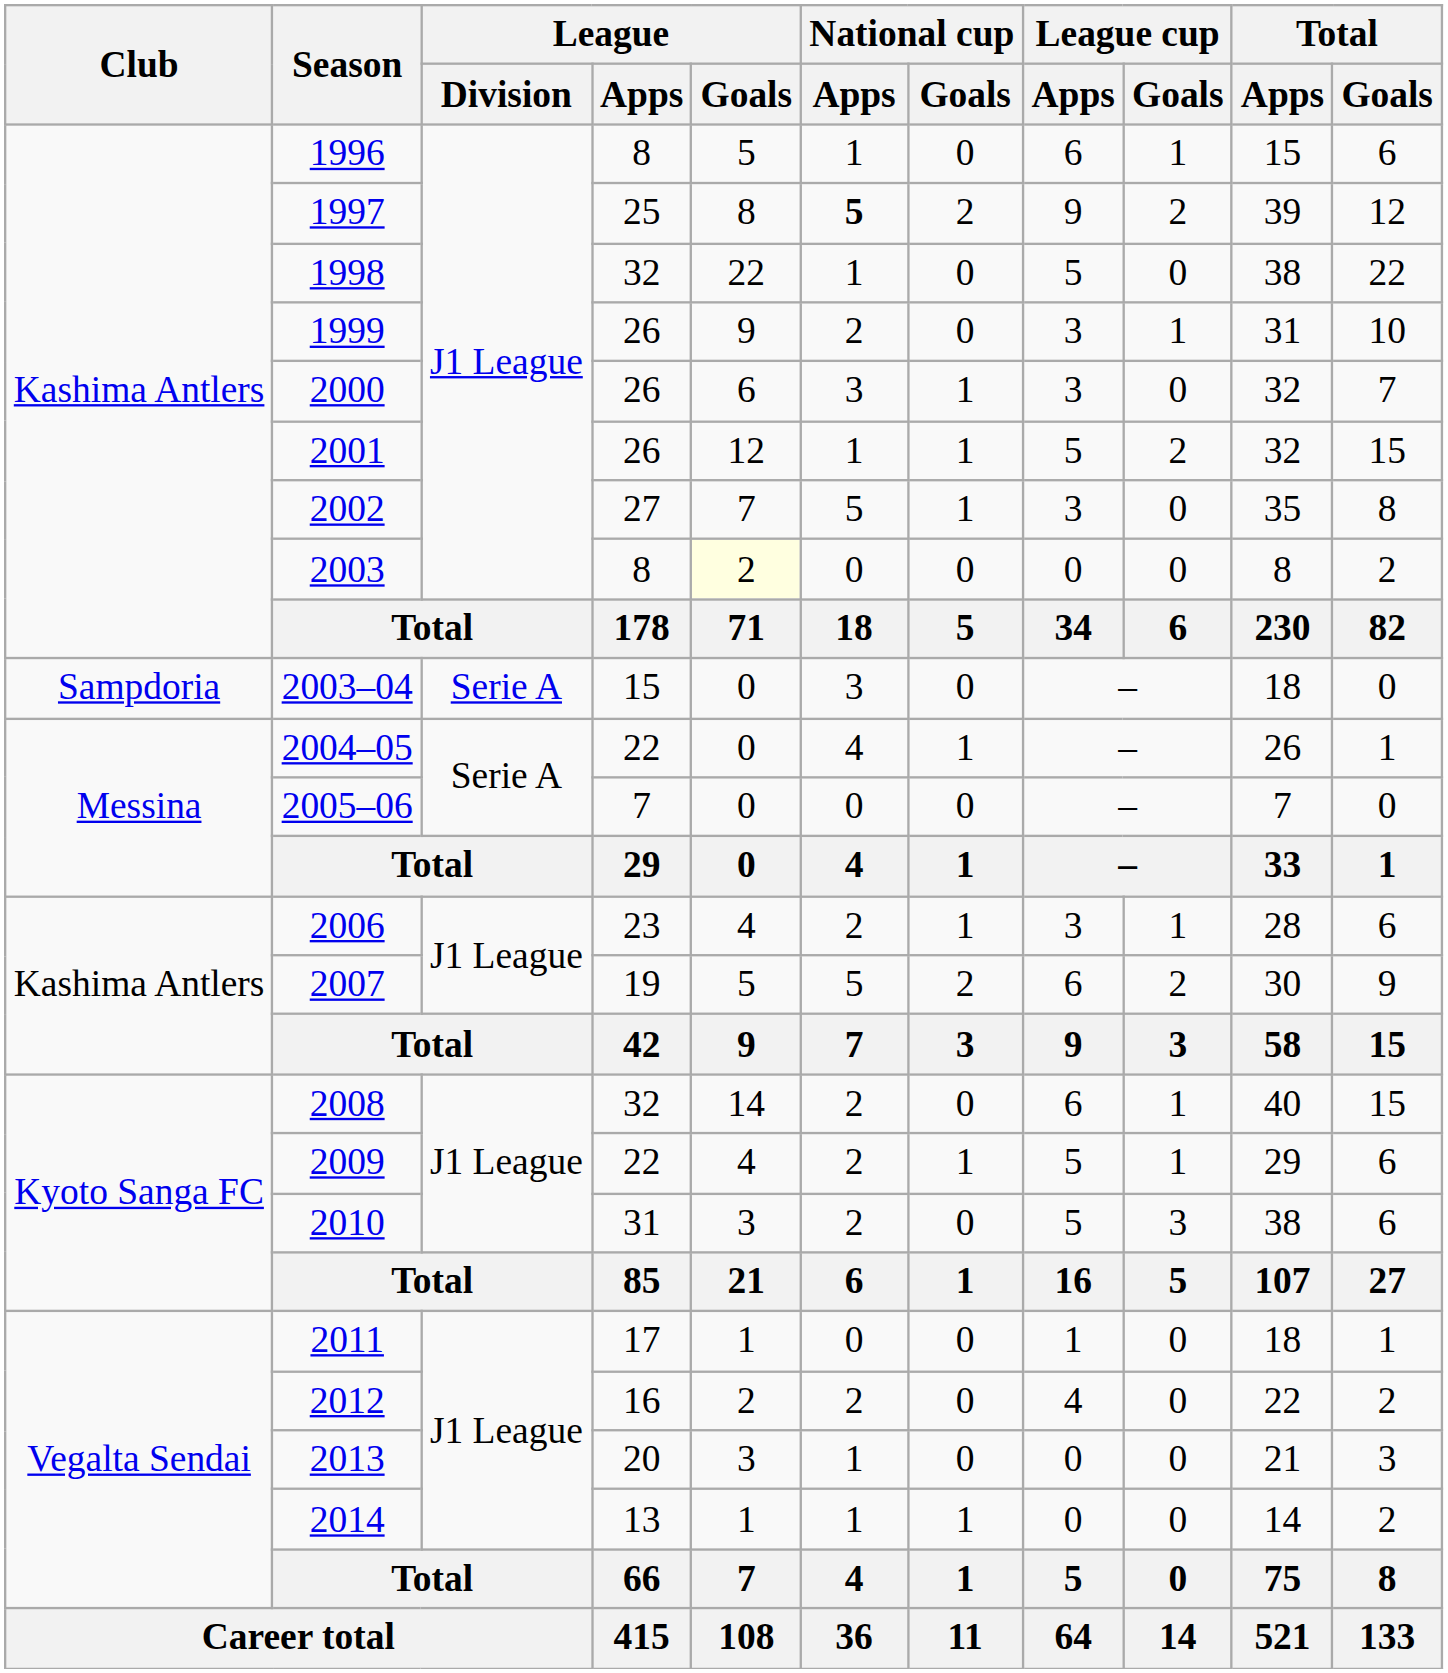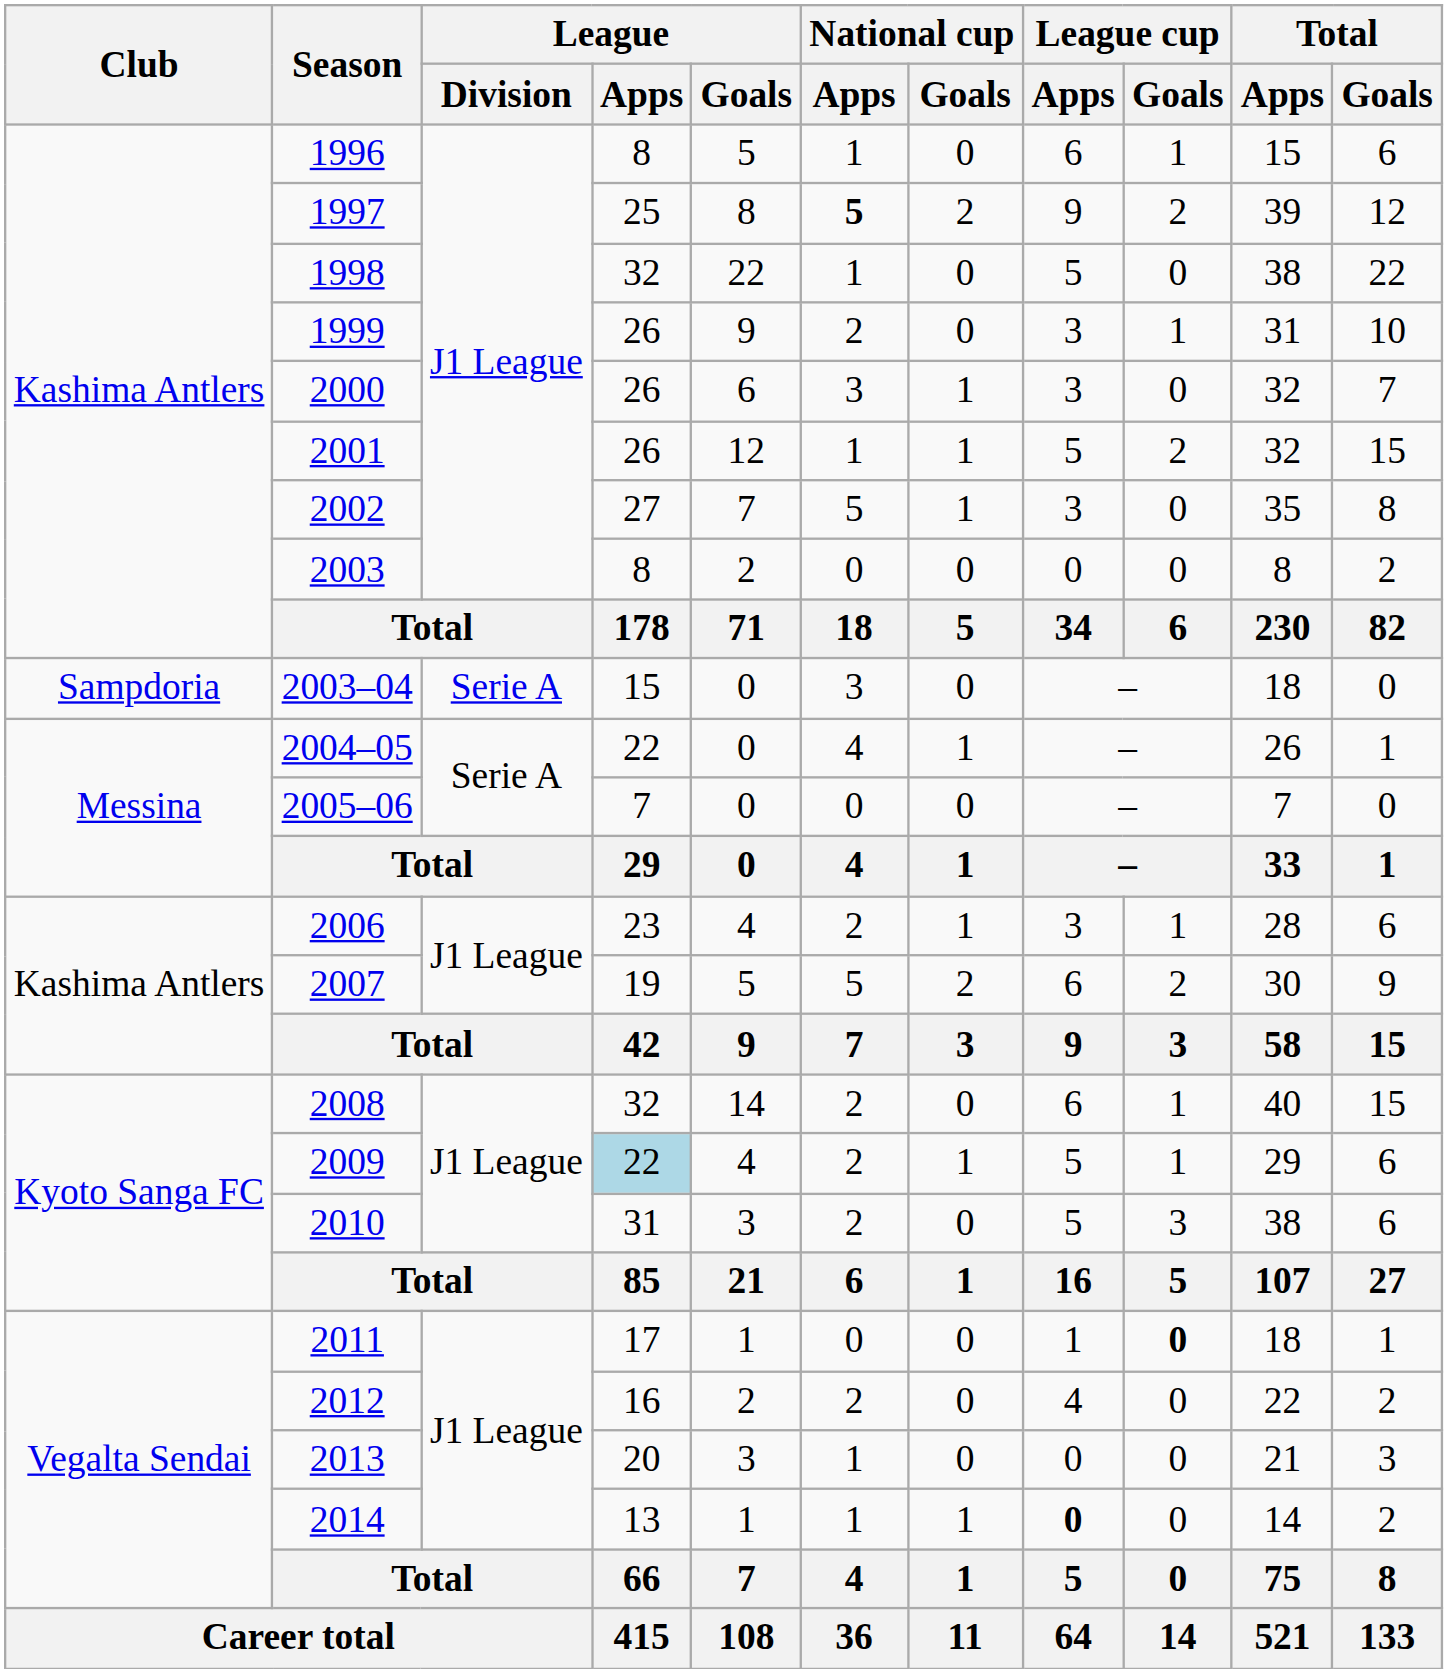(746, 568) lightyellow background -> (746, 568) no background
(642, 1162) no background -> (642, 1162) lightblue background
(1178, 1340) normal -> (1178, 1340) bold
(1073, 1518) normal -> (1073, 1518) bold
